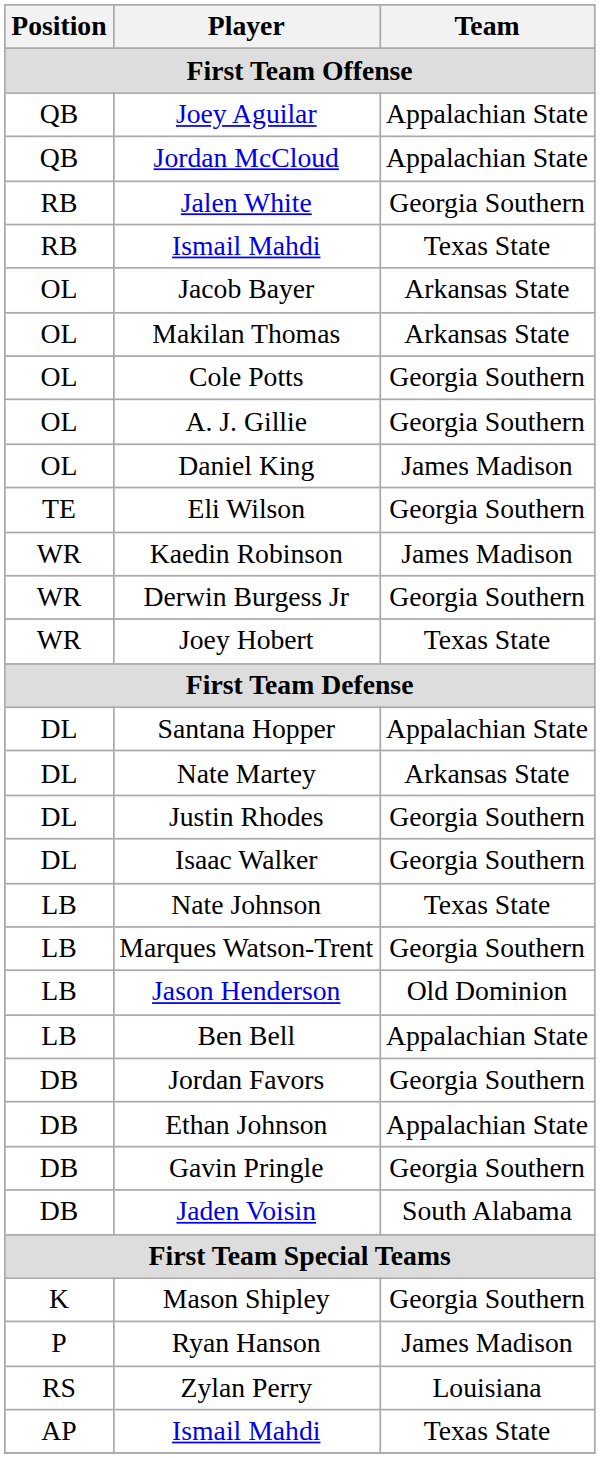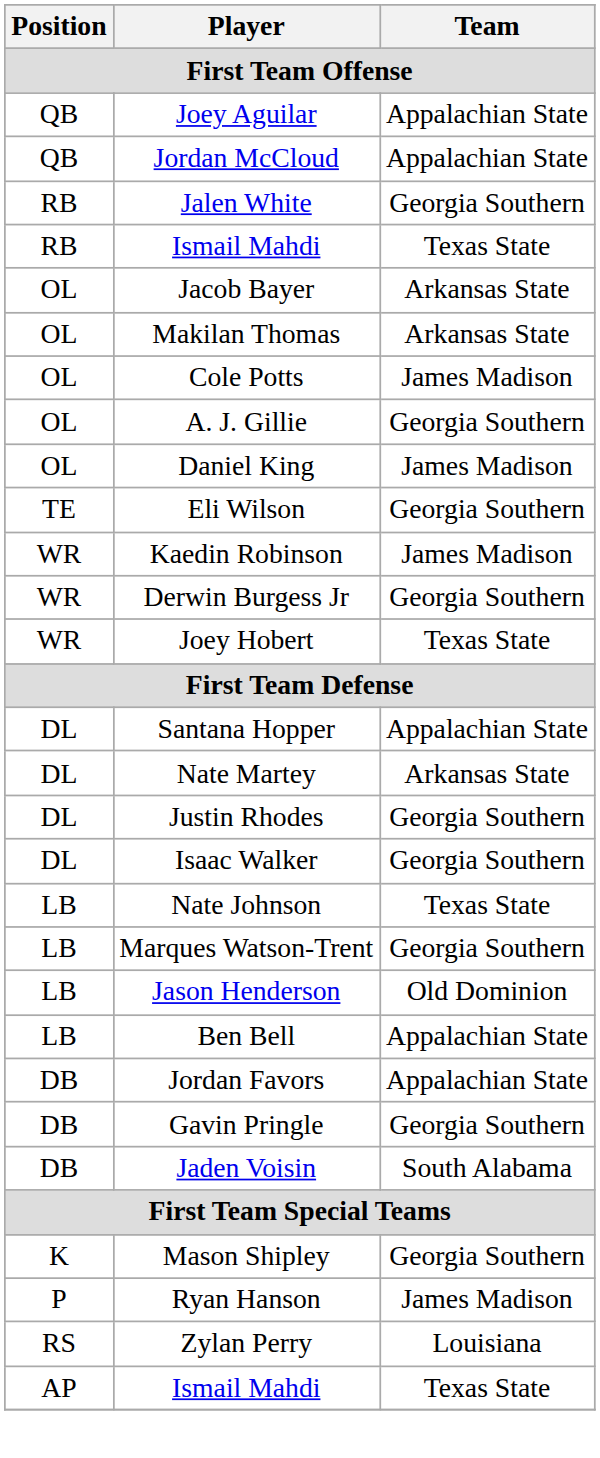(487, 377) Georgia Southern -> (487, 377) James Madison
(487, 1080) Georgia Southern -> (487, 1080) Appalachian State
- row: (59, 1123)
